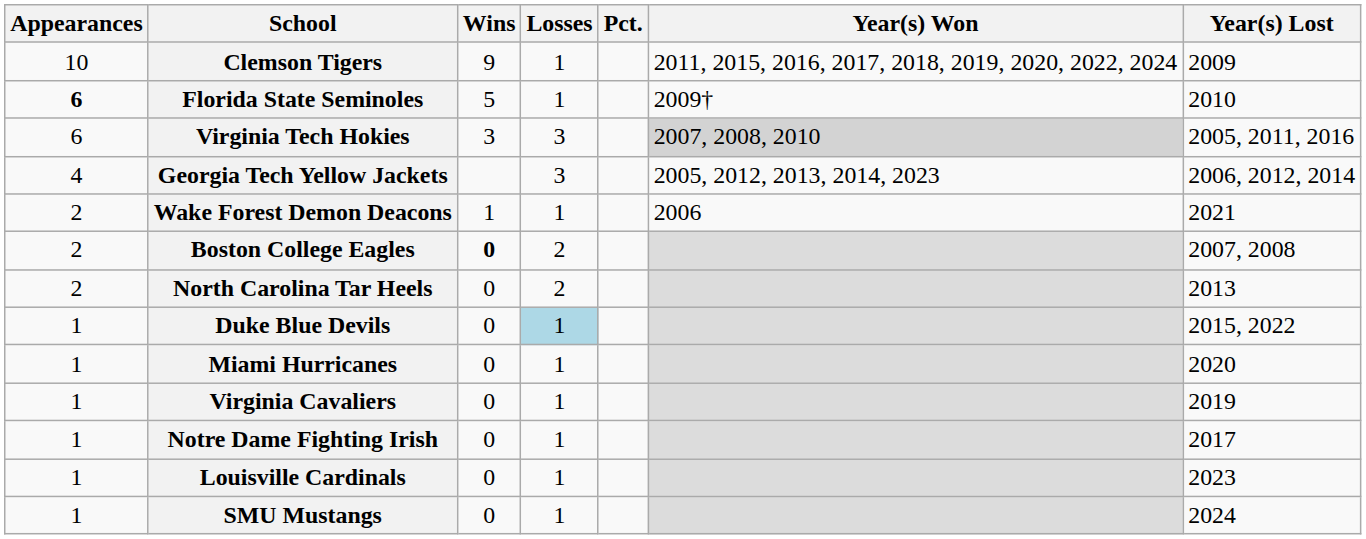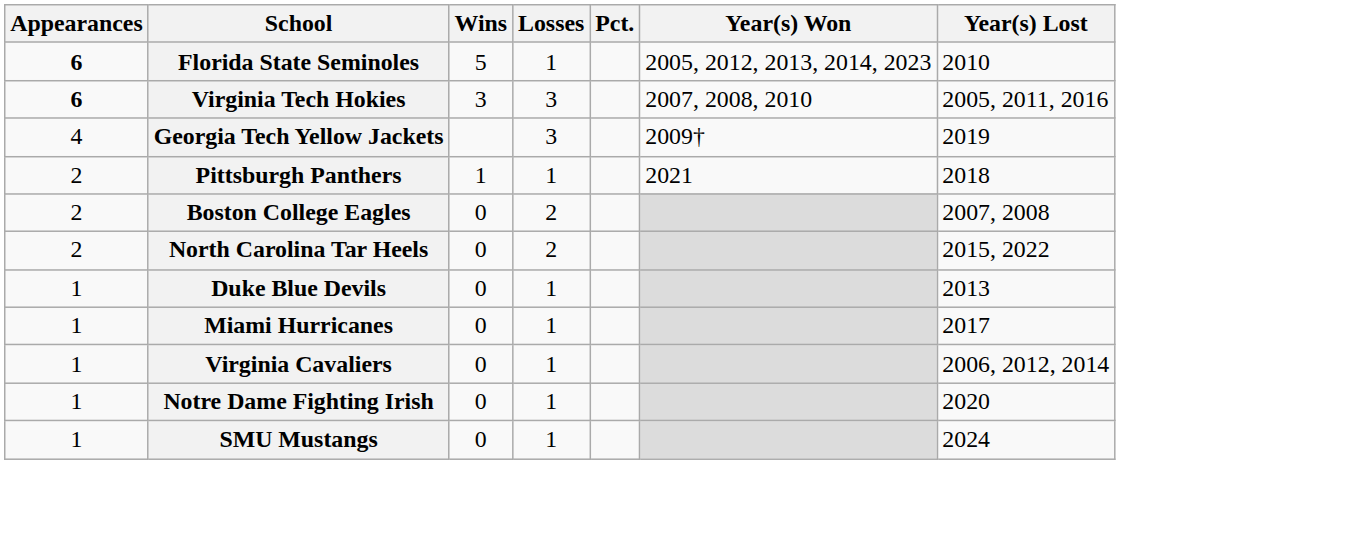- row: (303, 61)
(683, 99) 2009† -> (788, 61) 2005, 2012, 2013, 2014, 2023
(76, 136) normal -> (76, 99) bold
(737, 136) lightgrey background -> (729, 99) no background
(797, 174) 2005, 2012, 2013, 2014, 2023 -> (675, 136) 2009†
(1272, 174) 2006, 2012, 2014 -> (966, 136) 2019
- row: (303, 212)
+ row: (299, 174)
(489, 250) bold -> (481, 212) normal
(1212, 288) 2013 -> (996, 250) 2015, 2022
(560, 325) lightblue background -> (551, 288) no background
(1242, 325) 2015, 2022 -> (966, 288) 2013
(1212, 363) 2020 -> (966, 325) 2017
(1212, 401) 2019 -> (1026, 363) 2006, 2012, 2014
(1212, 439) 2017 -> (966, 401) 2020
- row: (303, 477)
